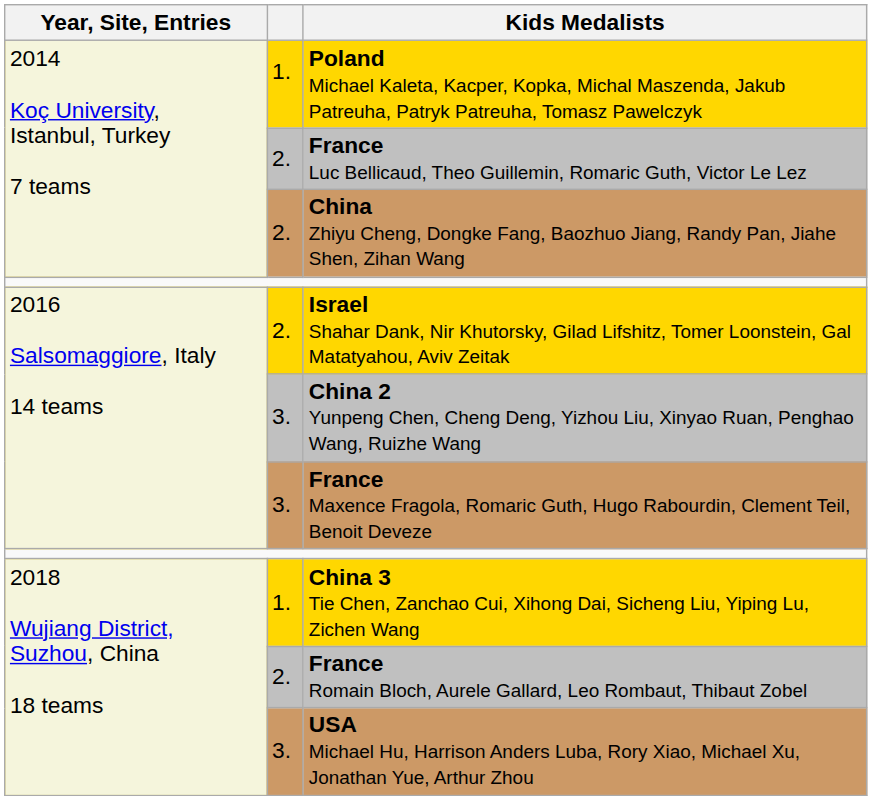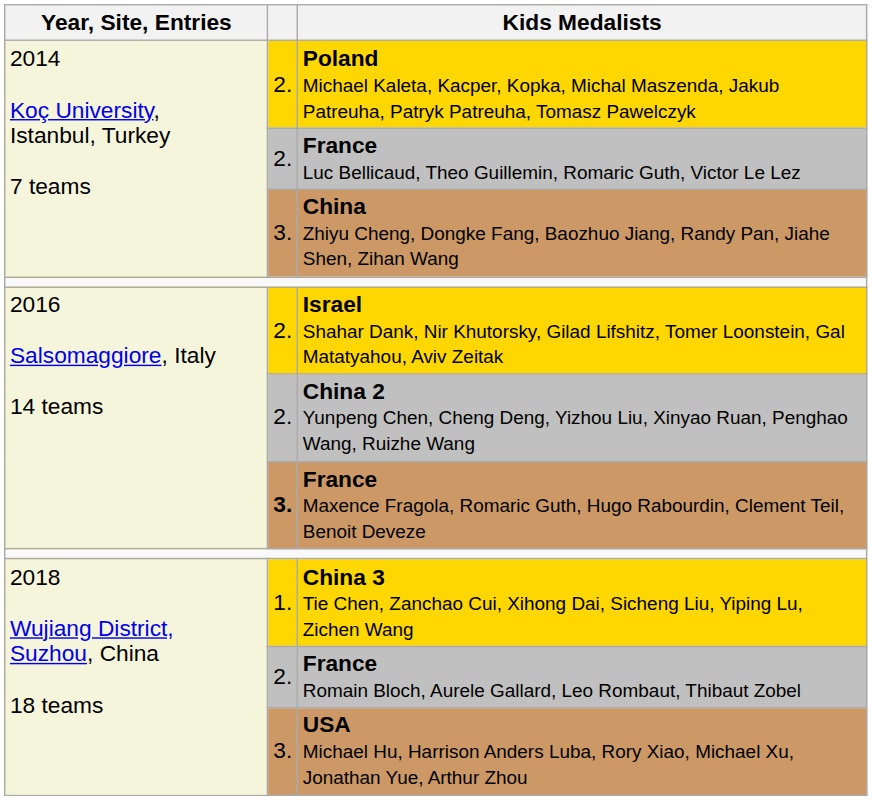(282, 84) 1. -> (283, 84) 2.
(282, 232) 2. -> (283, 232) 3.
(282, 417) 3. -> (283, 417) 2.
(282, 504) normal -> (283, 504) bold
